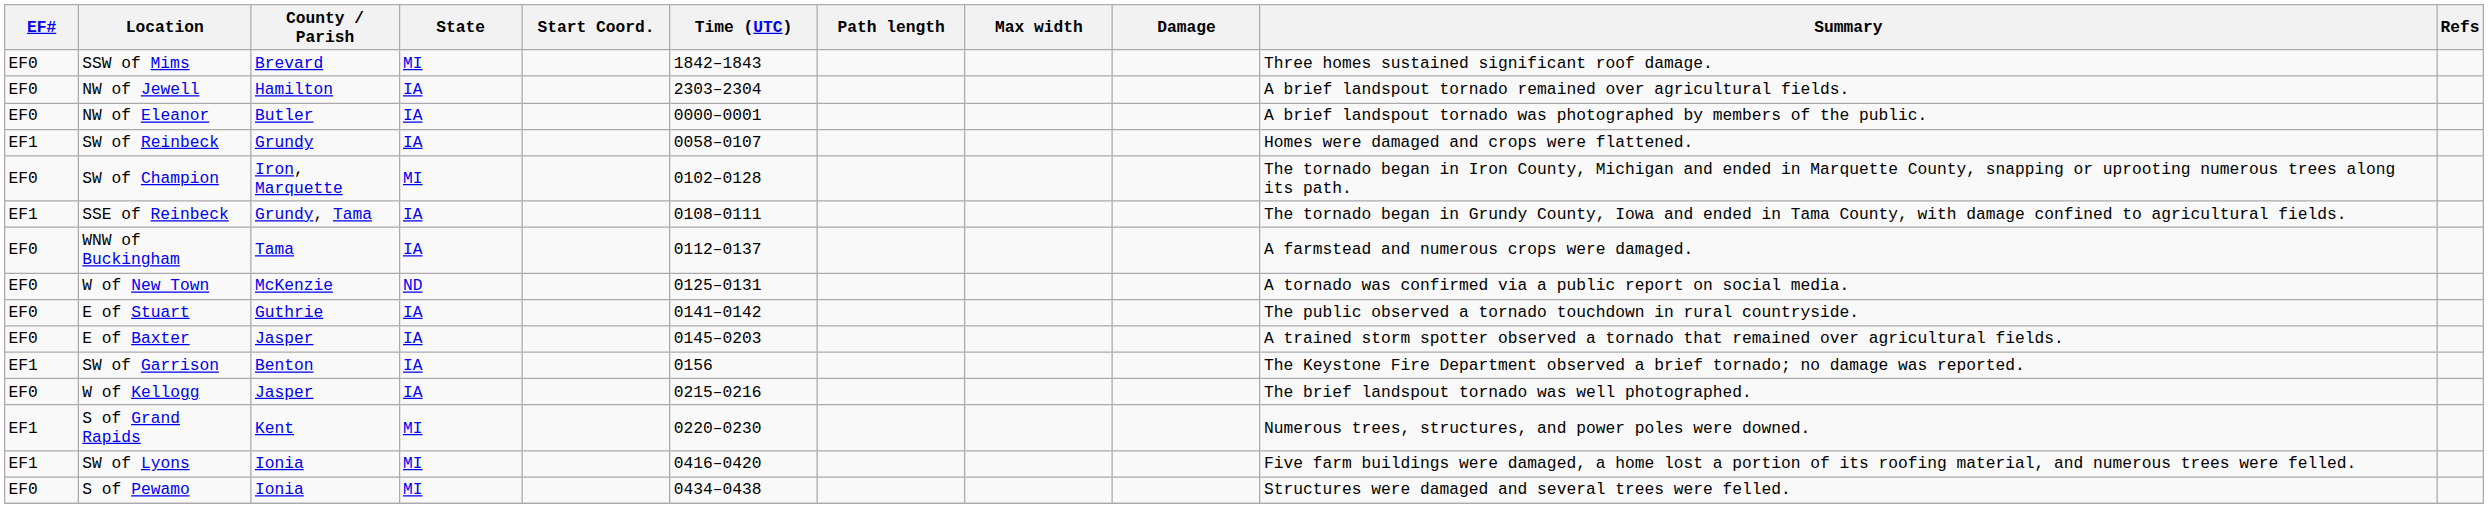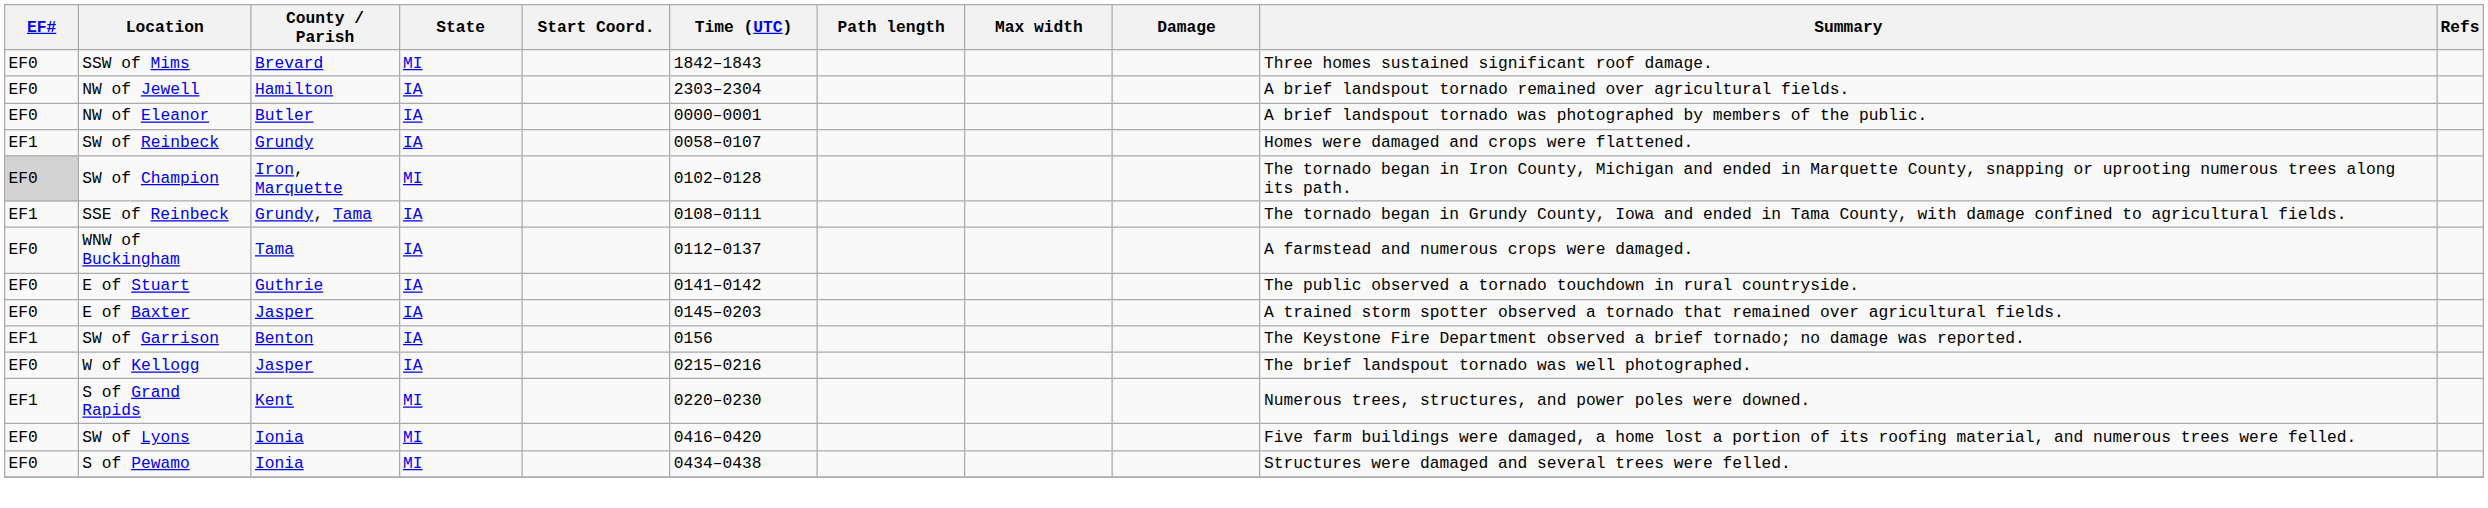(23, 178) no background -> (23, 178) lightgrey background
- row: (146, 286)
(23, 464) EF1 -> (23, 437) EF0
